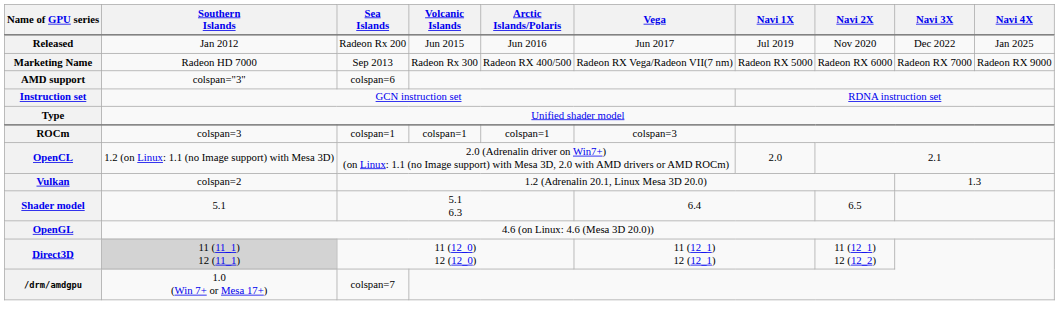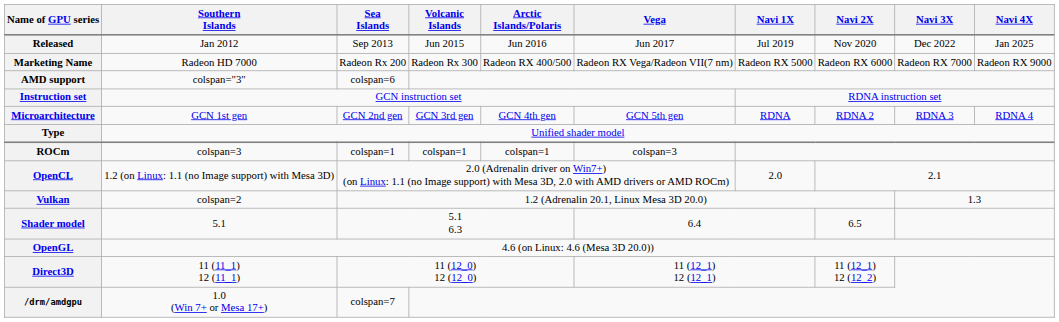(373, 44) Radeon Rx 200 -> (373, 44) Sep 2013
(373, 61) Sep 2013 -> (373, 61) Radeon Rx 200
+ row: (53, 115)
(219, 253) lightgrey background -> (219, 271) no background
